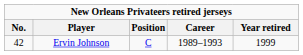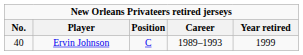(19, 43) 42 -> (19, 43) 40
